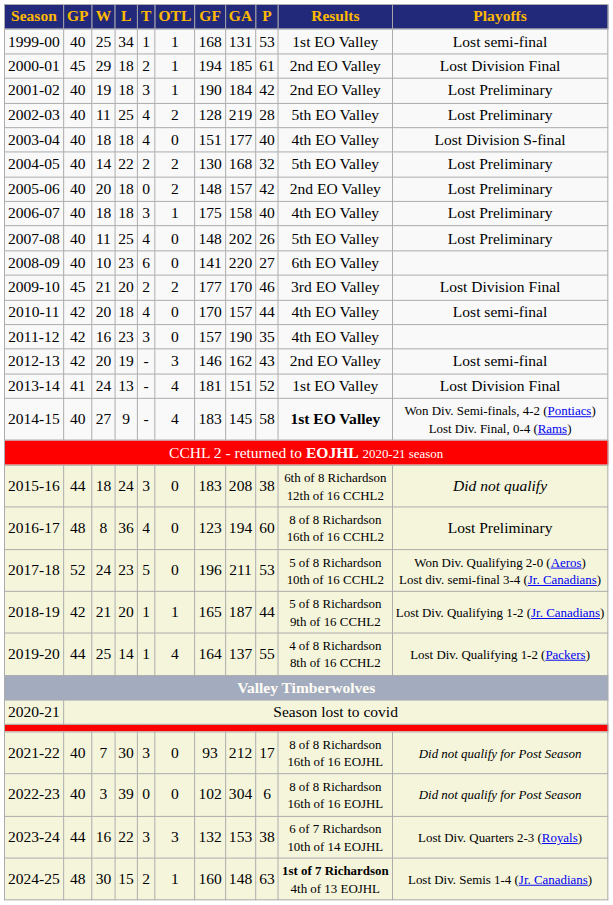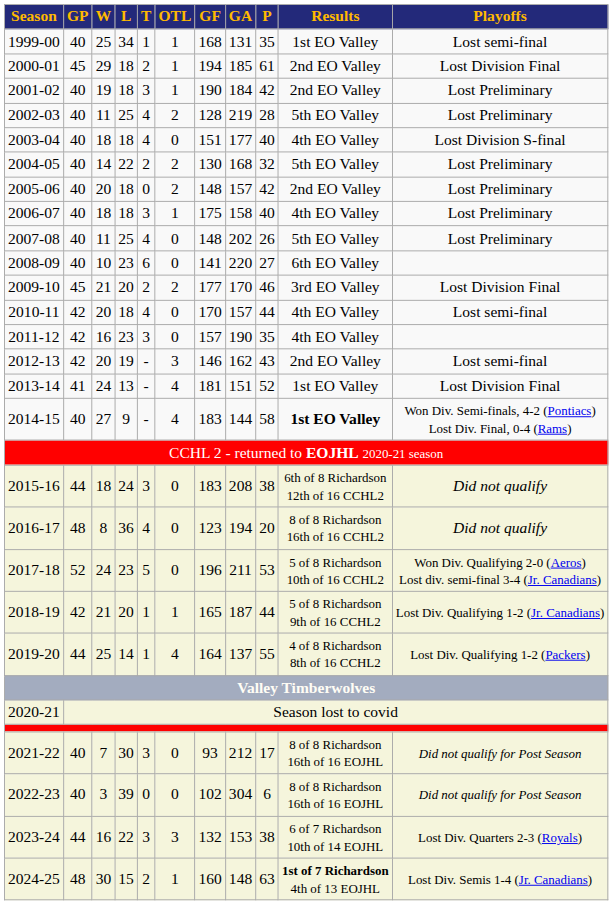(267, 41) 53 -> (267, 41) 35
(241, 419) 145 -> (241, 419) 144
(267, 528) 60 -> (267, 528) 20
(500, 528) Lost Preliminary -> (500, 528) Did not qualify
